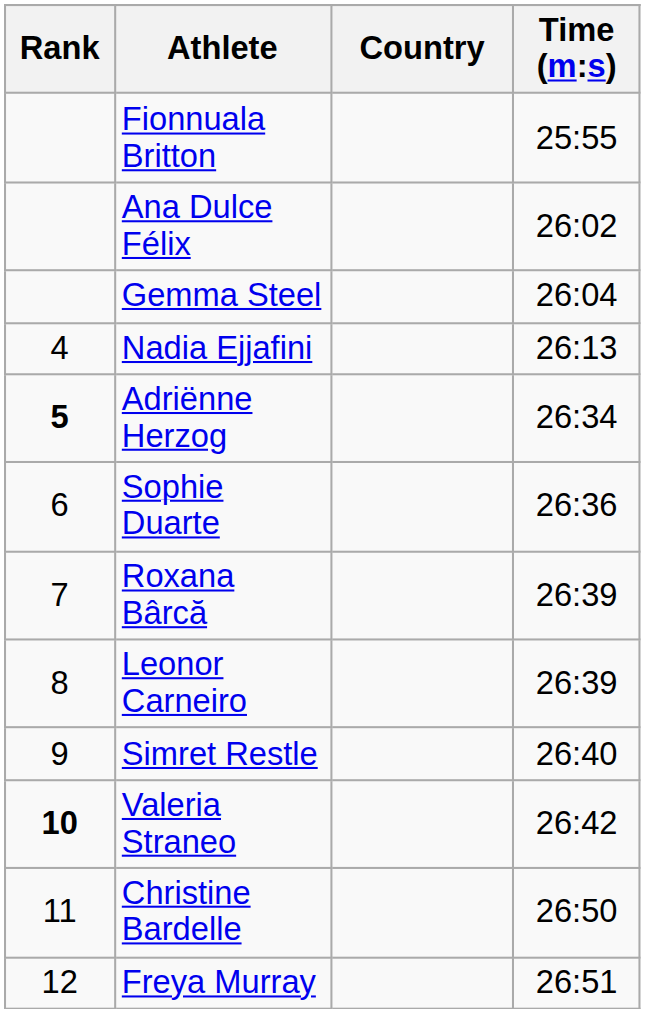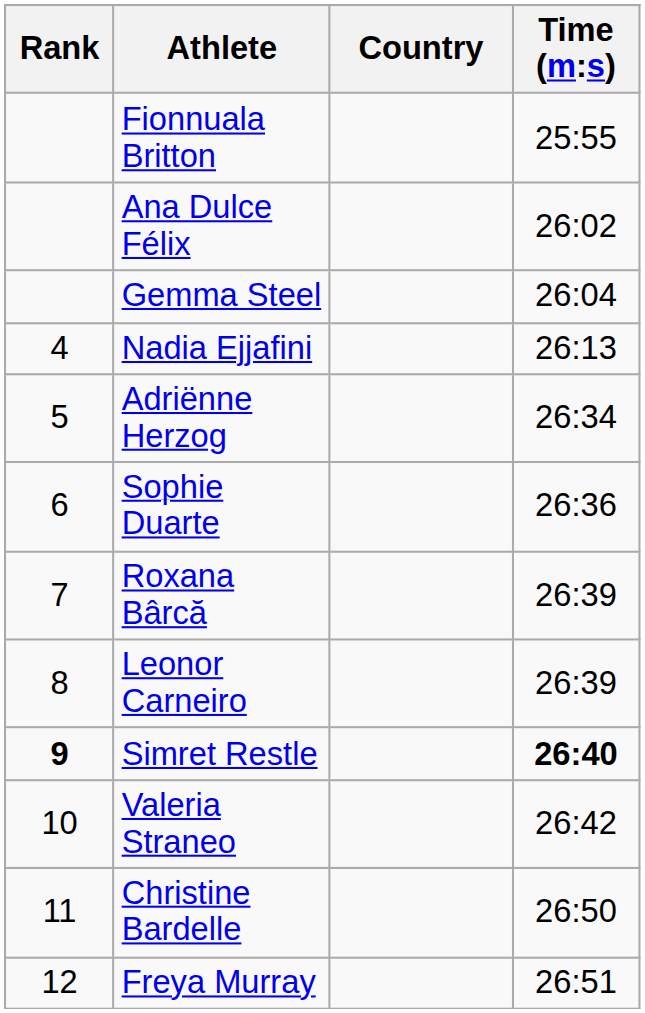(60, 417) bold -> (60, 417) normal
(60, 753) normal -> (60, 753) bold
(577, 753) normal -> (576, 753) bold
(60, 823) bold -> (60, 823) normal
